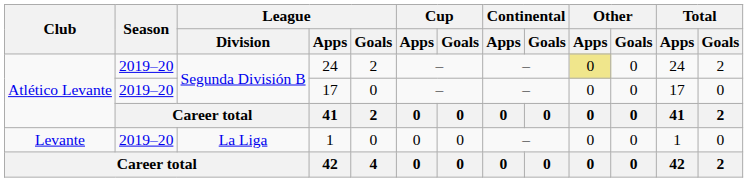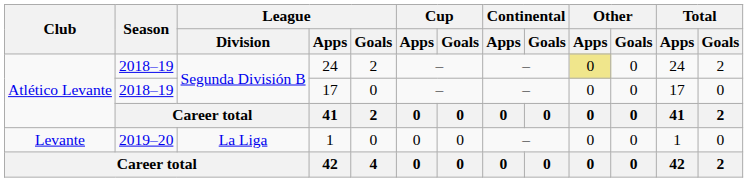(146, 66) 2019–20 -> (146, 66) 2018–19
(146, 90) 2019–20 -> (146, 90) 2018–19
